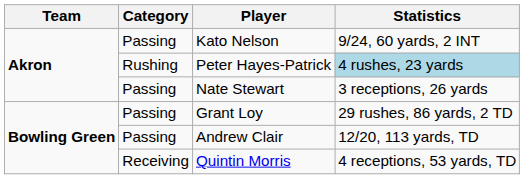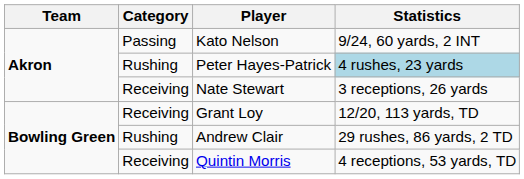(149, 89) Passing -> (156, 89) Receiving
(149, 113) Passing -> (156, 113) Receiving
(425, 113) 29 rushes, 86 yards, 2 TD -> (408, 113) 12/20, 113 yards, TD
(149, 137) Passing -> (150, 137) Rushing
(408, 137) 12/20, 113 yards, TD -> (425, 137) 29 rushes, 86 yards, 2 TD
